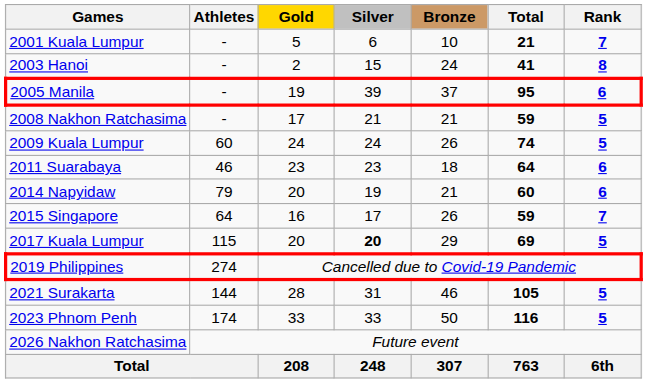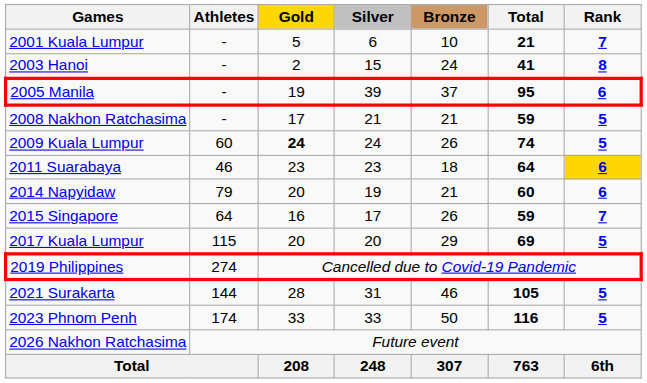(296, 143) normal -> (296, 143) bold
(602, 167) no background -> (602, 167) gold background
(373, 240) bold -> (373, 240) normal
